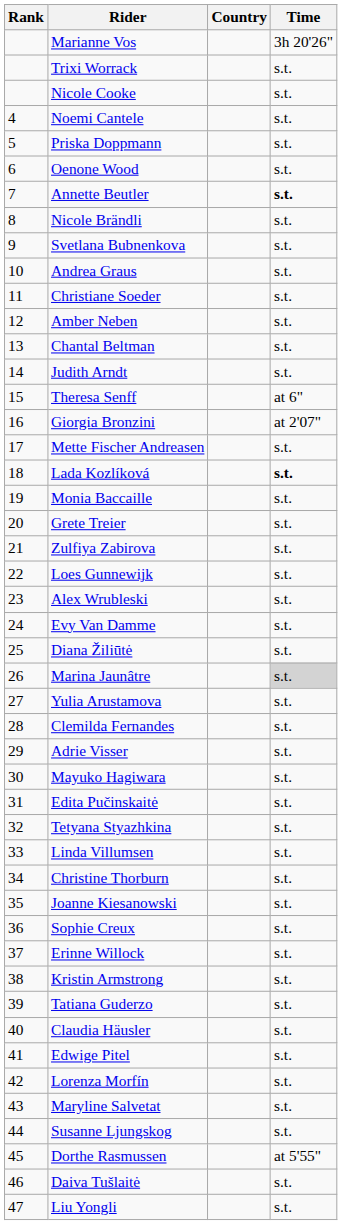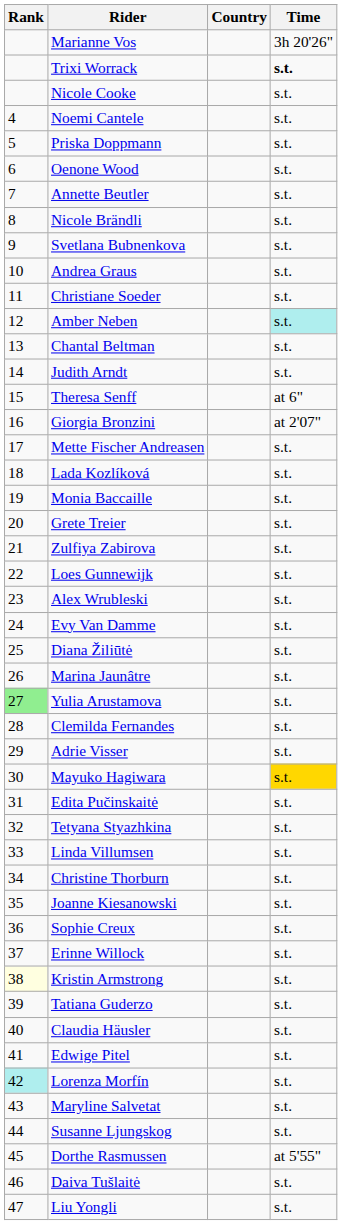(283, 67) normal -> (283, 67) bold
(283, 194) bold -> (283, 194) normal
(283, 321) no background -> (283, 321) paleturquoise background
(283, 472) bold -> (283, 472) normal
(283, 675) lightgrey background -> (283, 675) no background
(16, 700) no background -> (16, 700) lightgreen background
(283, 776) no background -> (283, 776) gold background
(16, 979) no background -> (16, 979) lightyellow background
(16, 1080) no background -> (16, 1080) paleturquoise background
